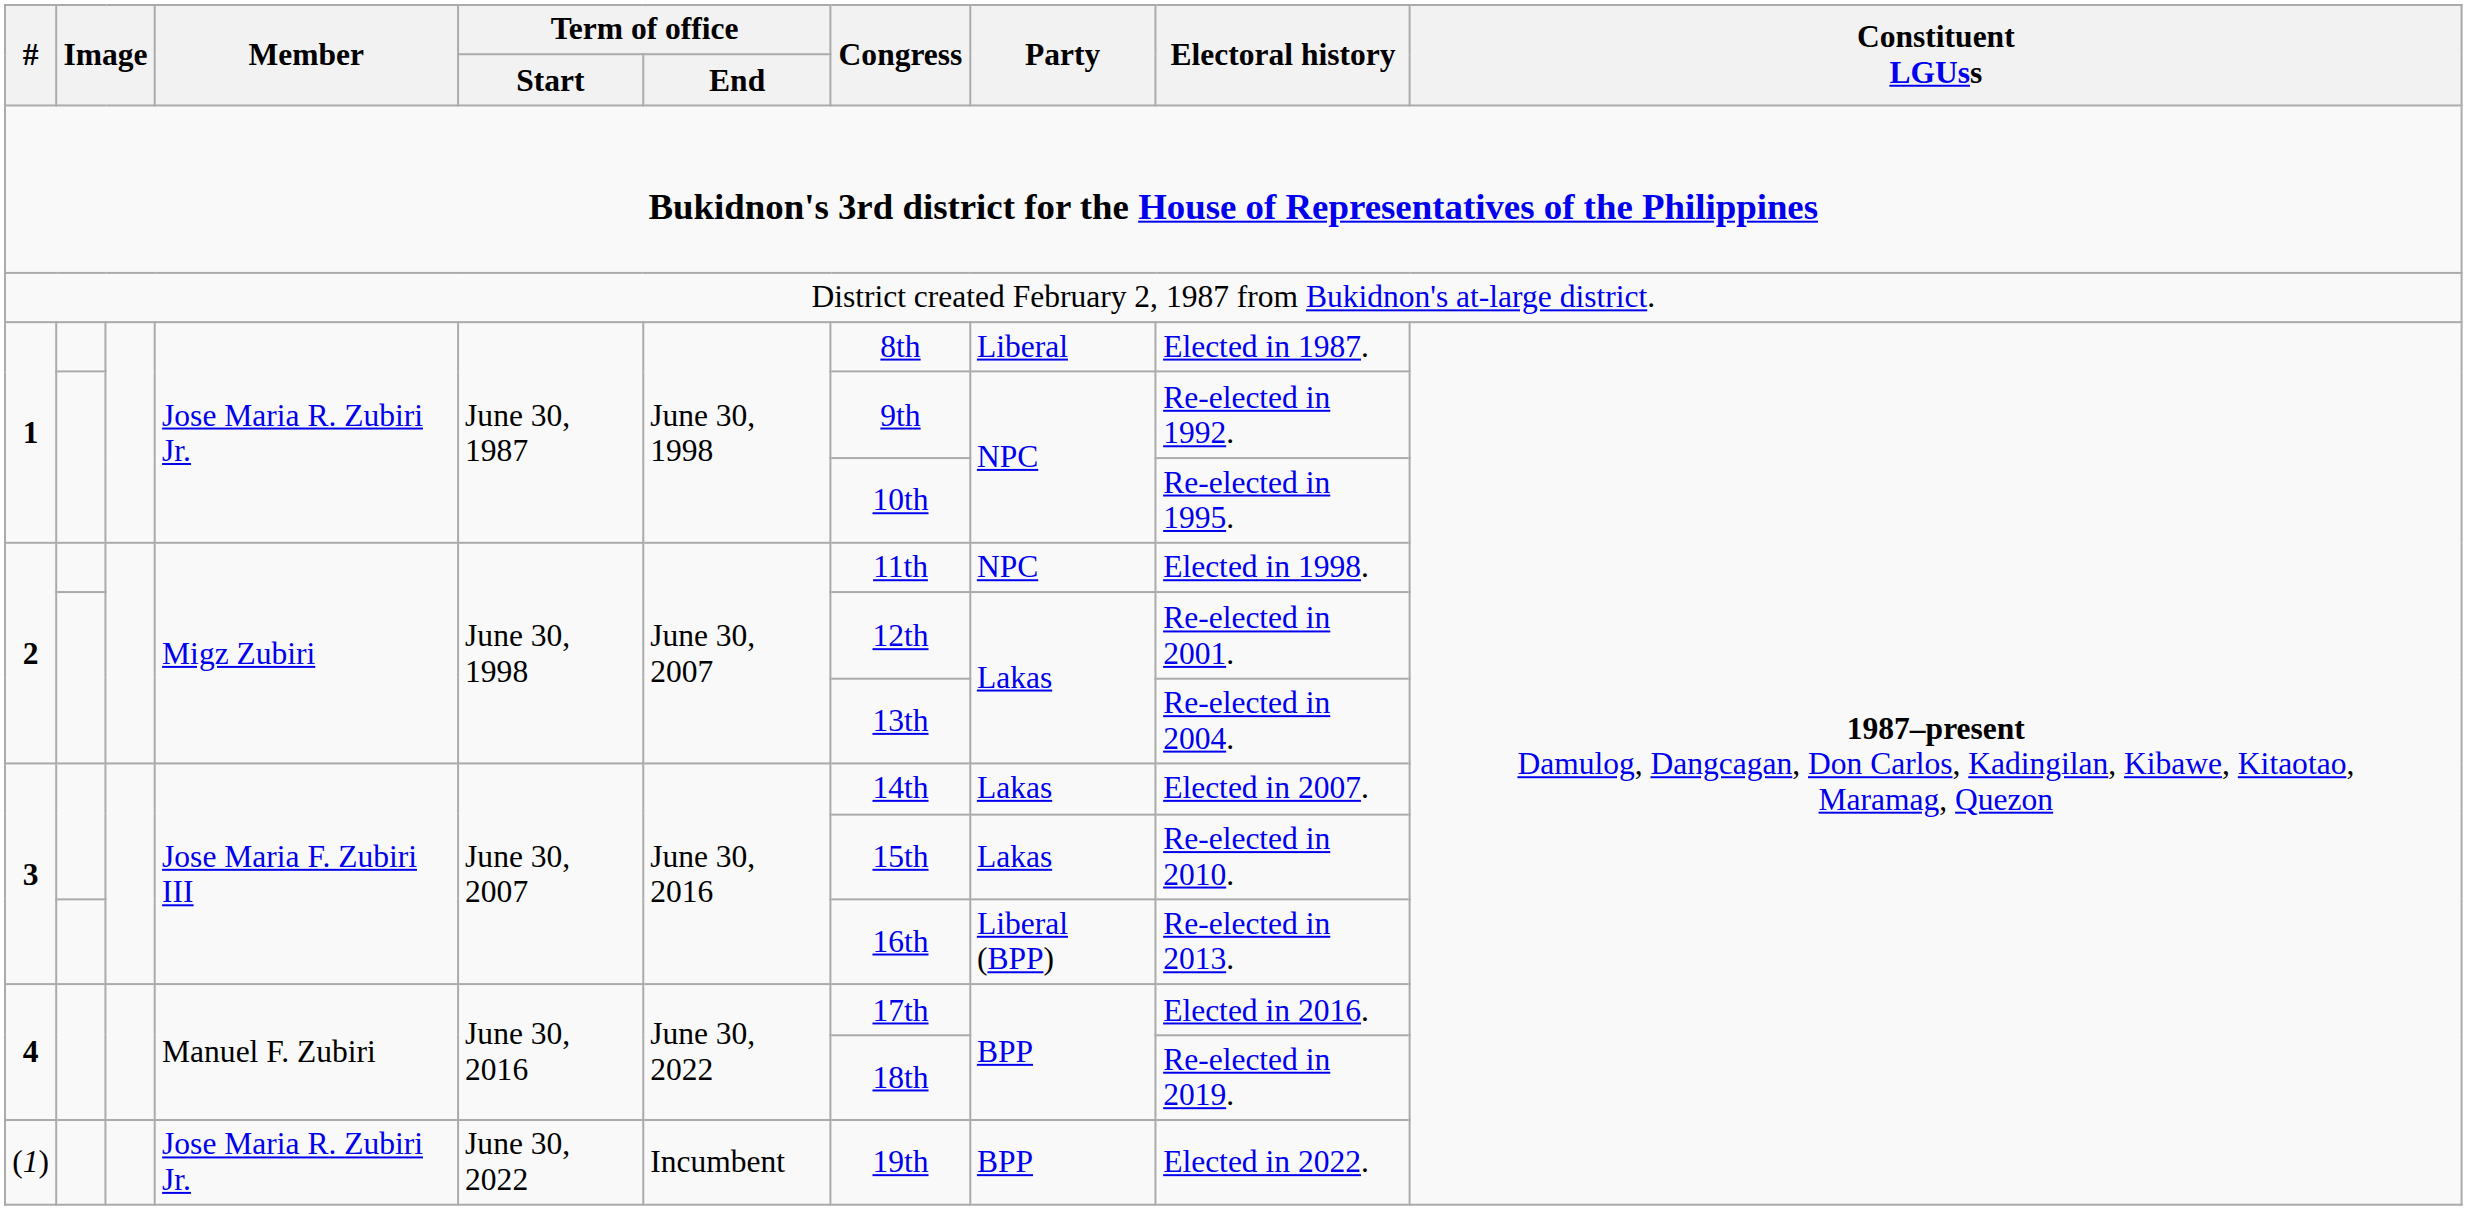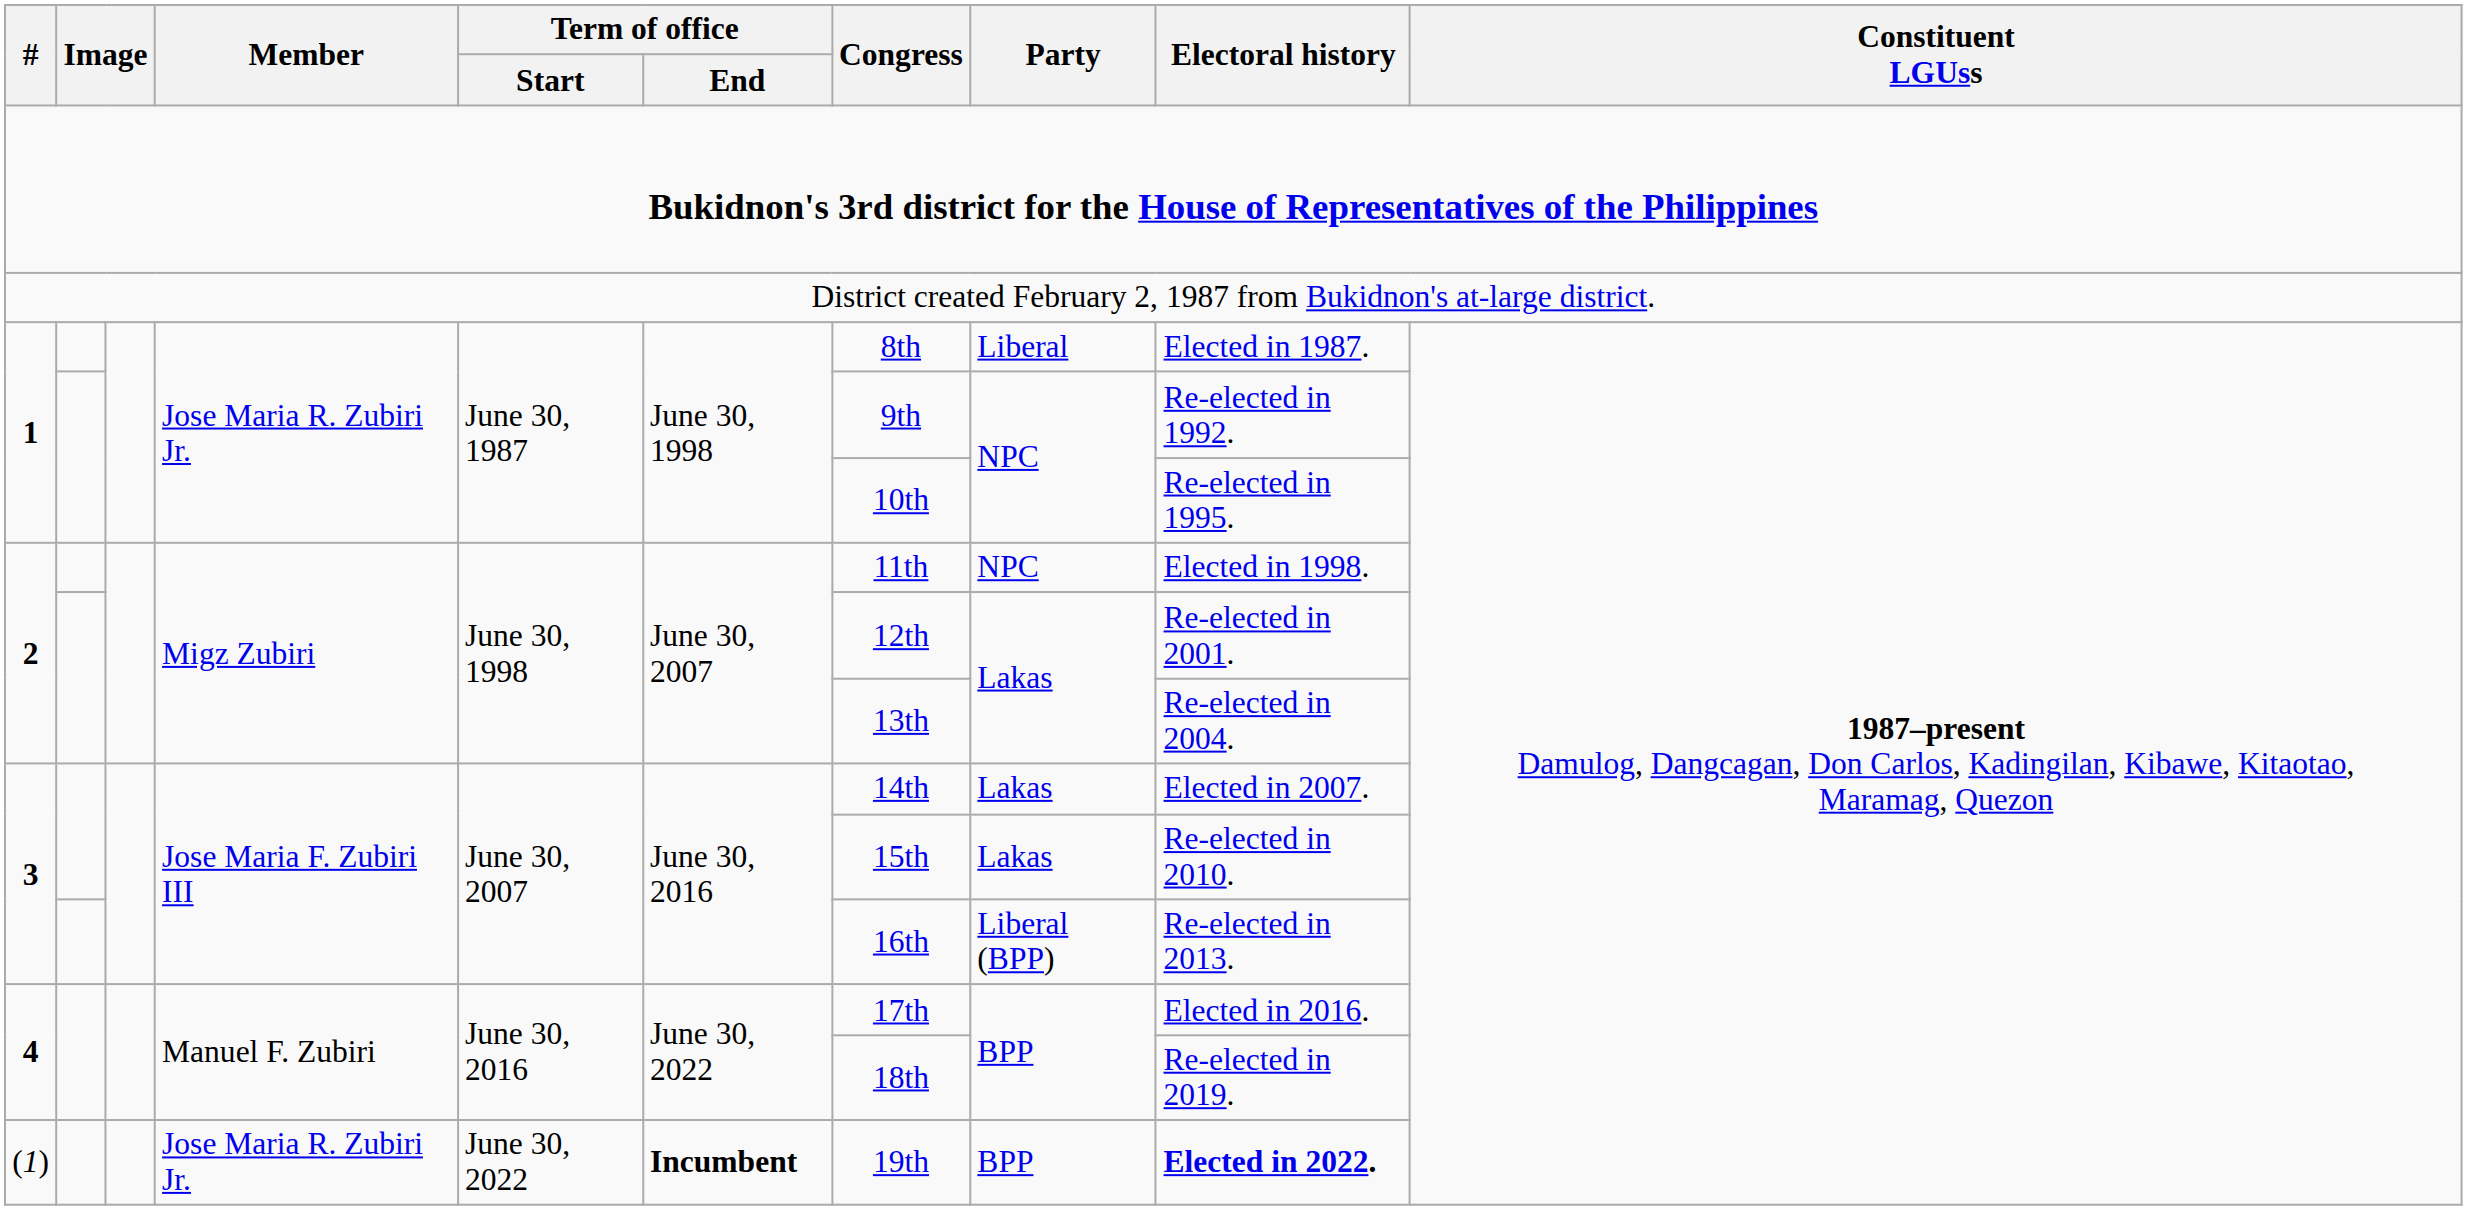(718, 1162) normal -> (724, 1162) bold
(1266, 1162) normal -> (1270, 1162) bold
